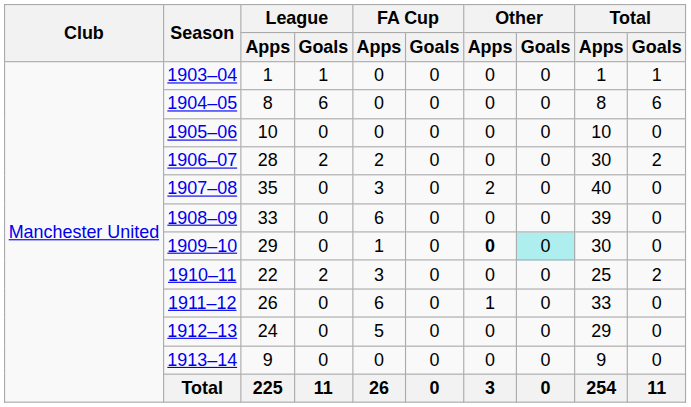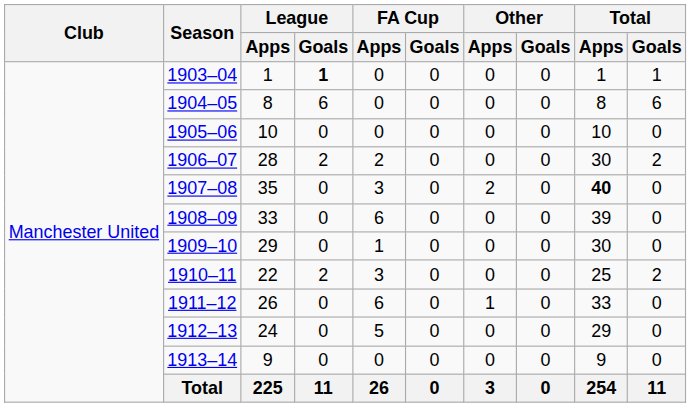(323, 75) normal -> (323, 75) bold
(601, 189) normal -> (601, 189) bold
(490, 246) bold -> (490, 246) normal
(546, 246) paleturquoise background -> (546, 246) no background
